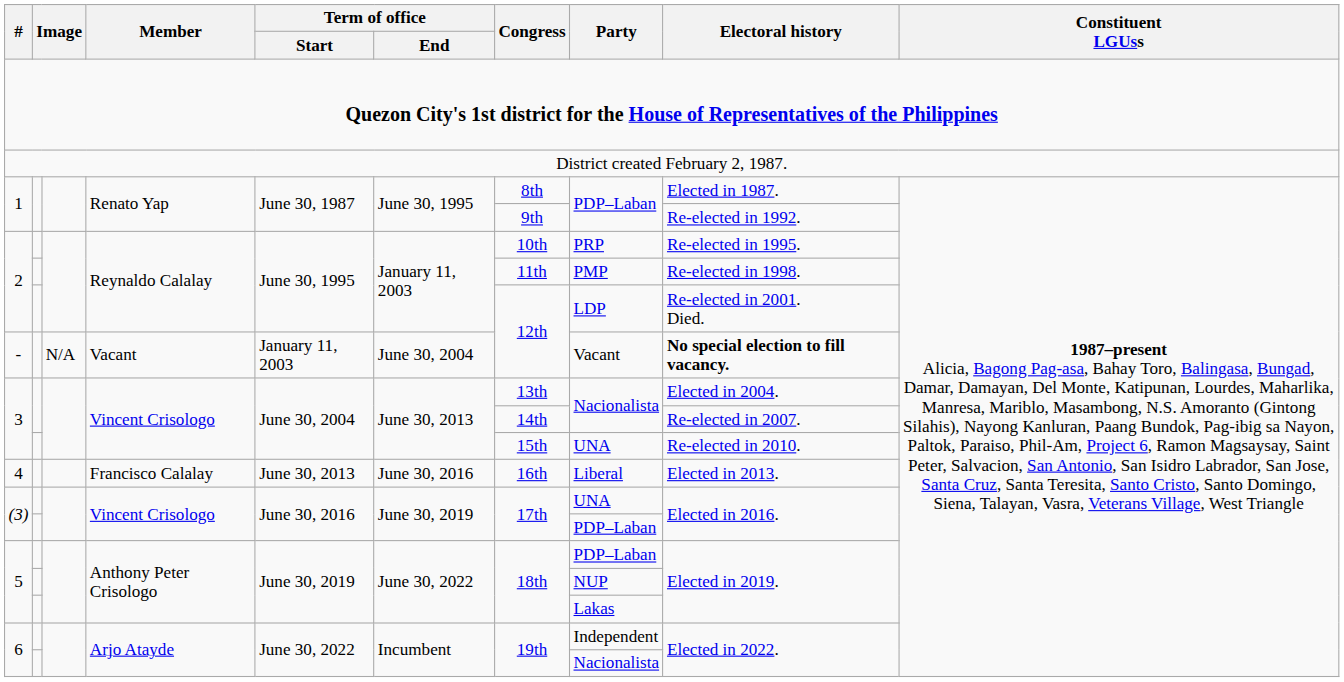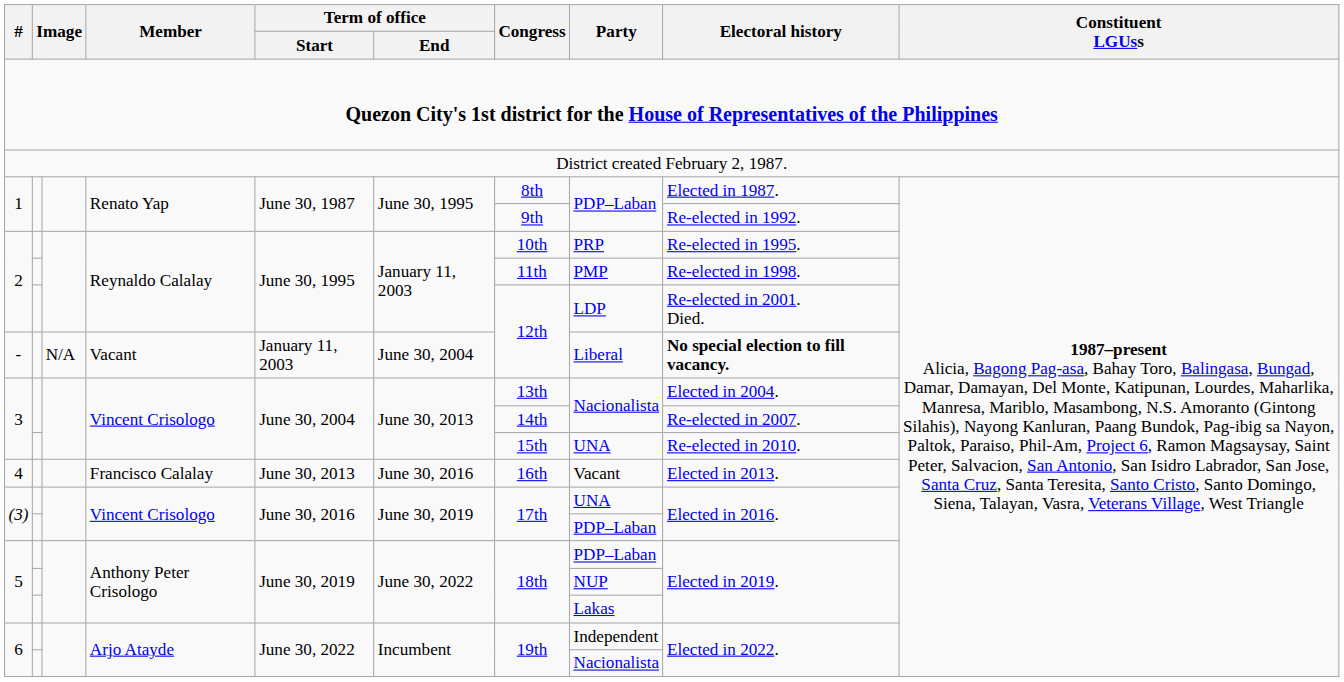(597, 354) Vacant -> (598, 354) Liberal
(598, 473) Liberal -> (597, 473) Vacant
